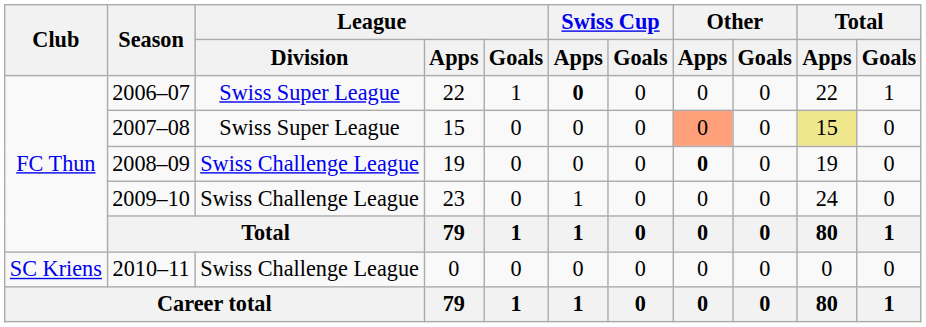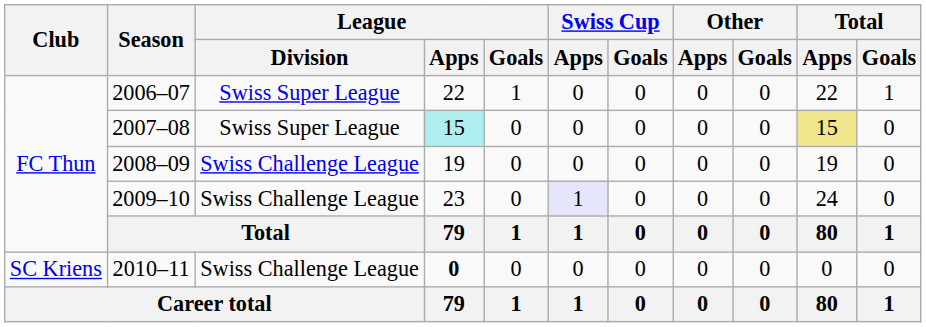(578, 92) bold -> (578, 92) normal
(454, 127) no background -> (454, 127) paleturquoise background
(703, 127) lightsalmon background -> (703, 127) no background
(703, 163) bold -> (703, 163) normal
(578, 198) no background -> (578, 198) lavender background
(454, 269) normal -> (454, 269) bold
